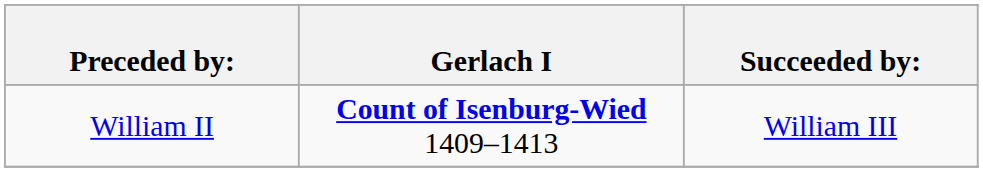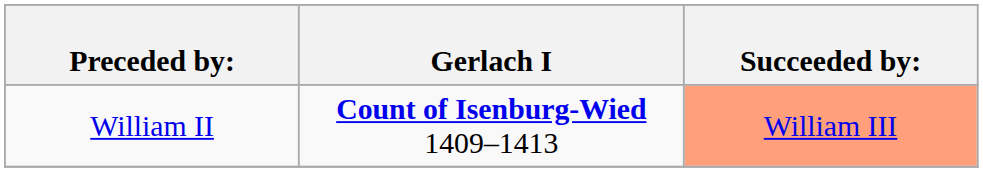(831, 125) no background -> (831, 125) lightsalmon background
